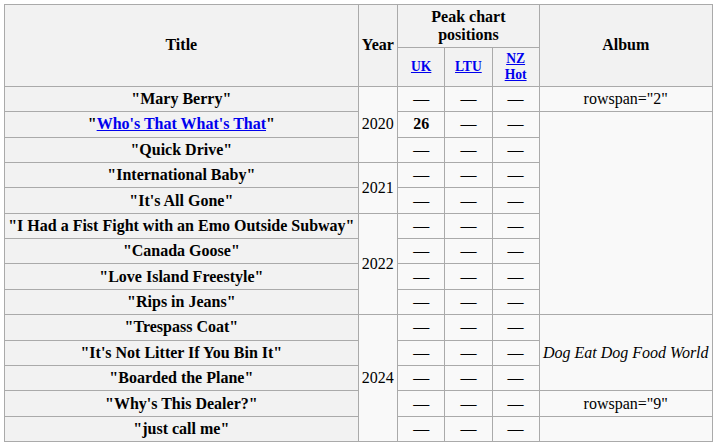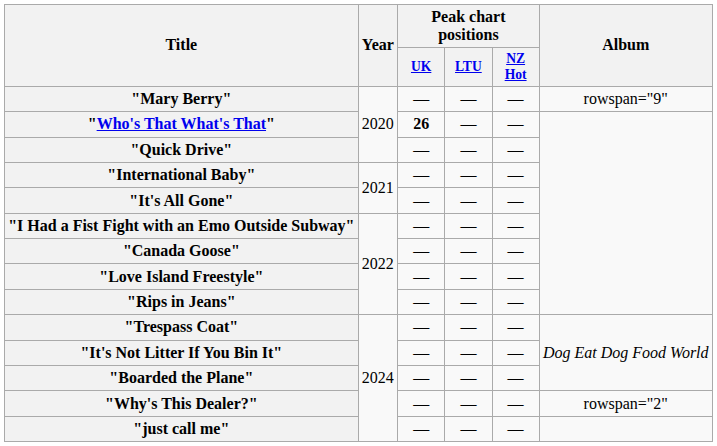(626, 98) rowspan="2" -> (626, 98) rowspan="9"
(626, 403) rowspan="9" -> (626, 403) rowspan="2"
